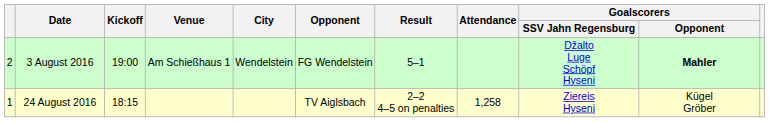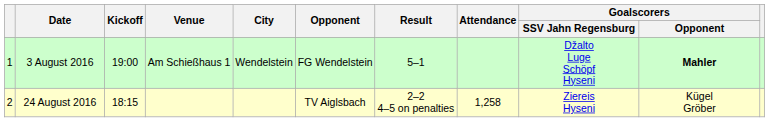(10, 63) 2 -> (10, 63) 1
(10, 102) 1 -> (10, 102) 2
